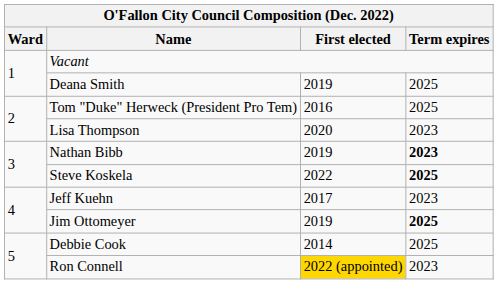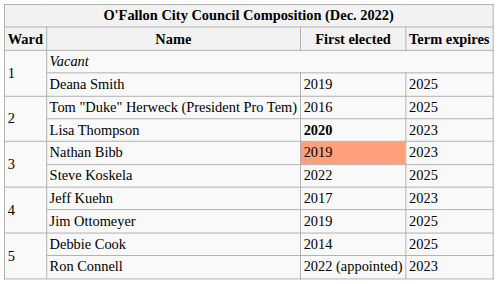(318, 130) normal -> (318, 130) bold
(318, 152) no background -> (318, 152) lightsalmon background
(423, 152) bold -> (423, 152) normal
(423, 175) bold -> (423, 175) normal
(423, 221) bold -> (423, 221) normal
(353, 267) gold background -> (353, 267) no background
